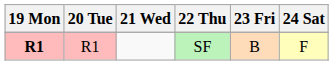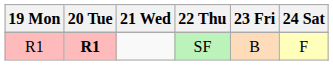(34, 46) bold -> (34, 46) normal
(90, 46) normal -> (90, 46) bold
